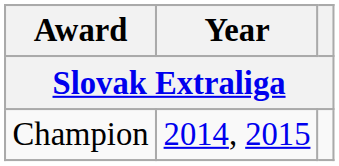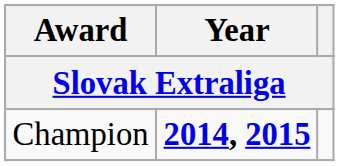(237, 133) normal -> (237, 133) bold
